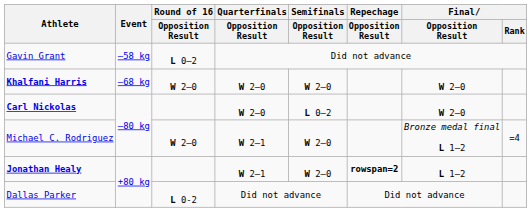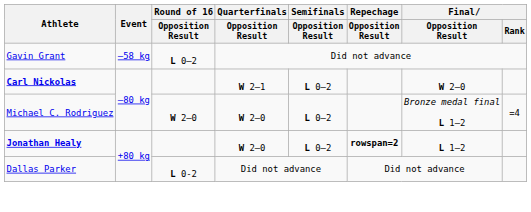- row: (47, 81)
(252, 112) W 2–0 -> (252, 87) W 2–1
(252, 143) W 2–1 -> (252, 117) W 2–0
(318, 143) W 2–0 -> (318, 117) L 0–2
(252, 174) W 2–1 -> (252, 148) W 2–0
(318, 174) W 2–0 -> (318, 148) L 0–2
